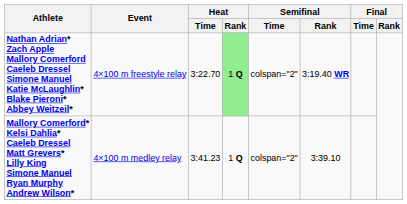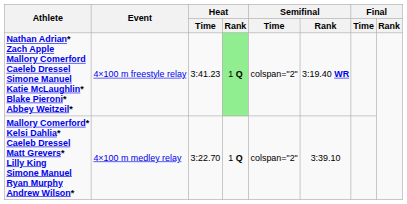(205, 75) 3:22.70 -> (205, 75) 3:41.23
(205, 158) 3:41.23 -> (205, 158) 3:22.70
